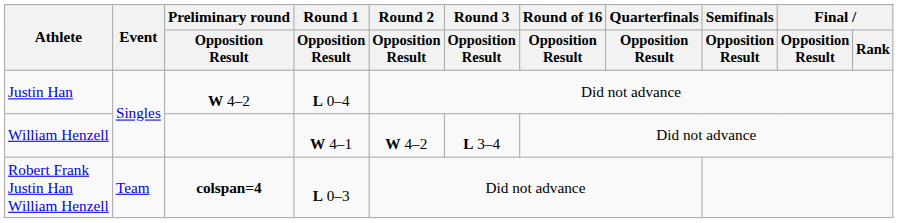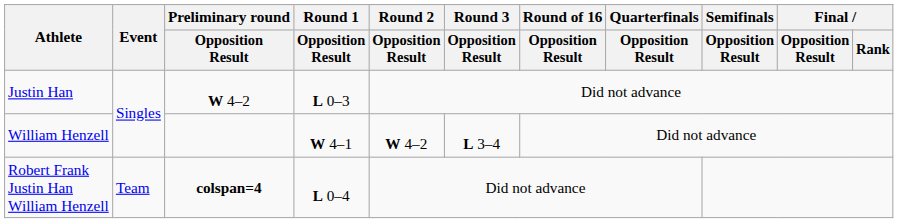(331, 101) L 0–4 -> (331, 101) L 0–3
(331, 196) L 0–3 -> (331, 196) L 0–4
